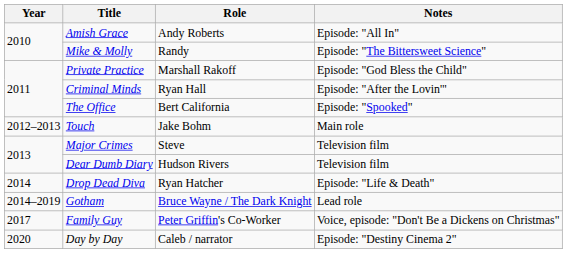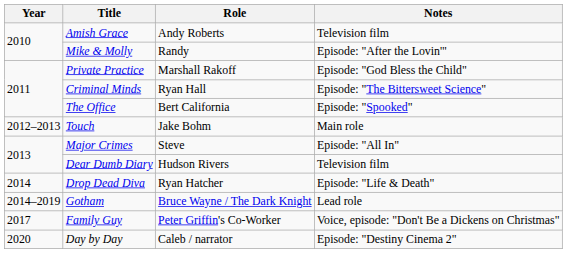(358, 32) Episode: "All In" -> (353, 32) Television film
(402, 51) Episode: "The Bittersweet Science" -> (382, 51) Episode: "After the Lovin'"
(382, 88) Episode: "After the Lovin'" -> (402, 88) Episode: "The Bittersweet Science"
(353, 145) Television film -> (358, 145) Episode: "All In"
